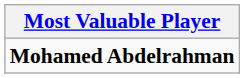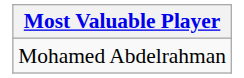(122, 55) bold -> (122, 55) normal
